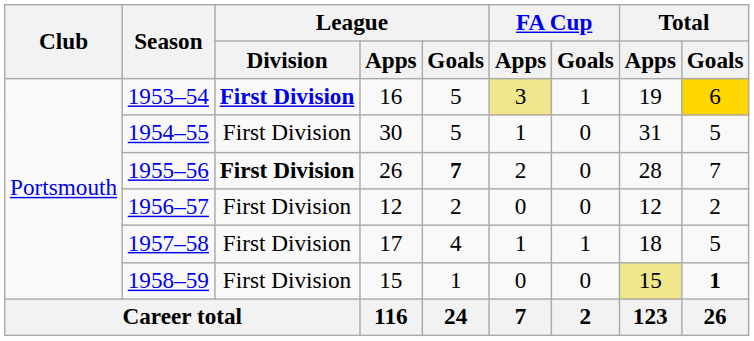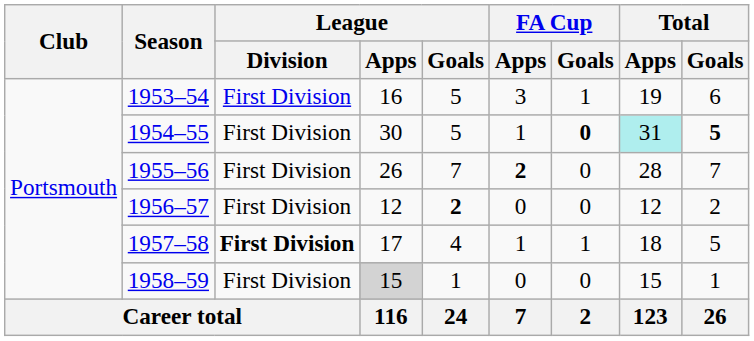(287, 96) bold -> (287, 96) normal
(521, 96) khaki background -> (521, 96) no background
(715, 96) gold background -> (715, 96) no background
(585, 133) normal -> (585, 133) bold
(650, 133) no background -> (650, 133) paleturquoise background
(715, 133) normal -> (715, 133) bold
(287, 170) bold -> (287, 170) normal
(456, 170) bold -> (456, 170) normal
(521, 170) normal -> (521, 170) bold
(456, 206) normal -> (456, 206) bold
(287, 243) normal -> (287, 243) bold
(391, 280) no background -> (391, 280) lightgrey background
(650, 280) khaki background -> (650, 280) no background
(715, 280) bold -> (715, 280) normal
